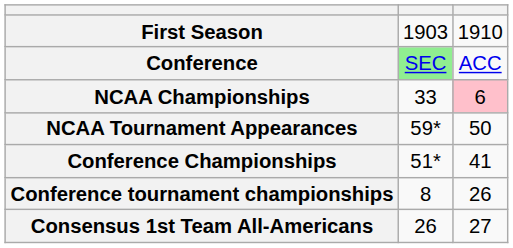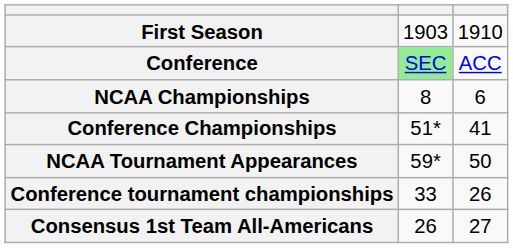(426, 96) 33 -> (426, 96) 8
(480, 96) pink background -> (480, 96) no background
rows swapped: (202, 129) <-> (202, 161)
(426, 194) 8 -> (426, 194) 33
